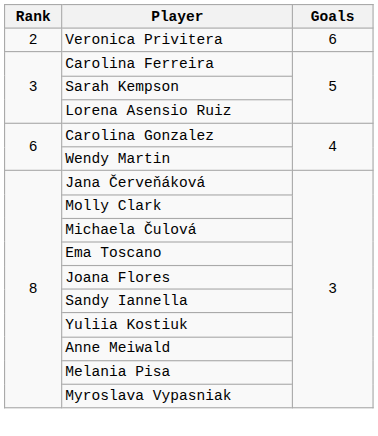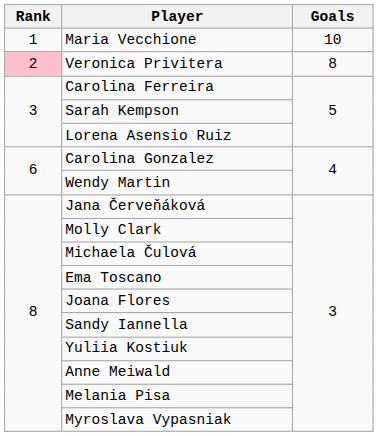+ row: (131, 40)
(33, 40) no background -> (33, 64) pink background
(333, 40) 6 -> (333, 64) 8
